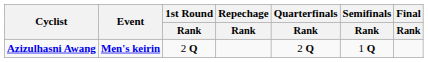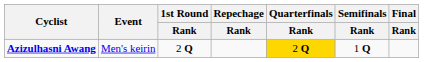(131, 49) bold -> (128, 49) normal
(306, 49) no background -> (301, 49) gold background
